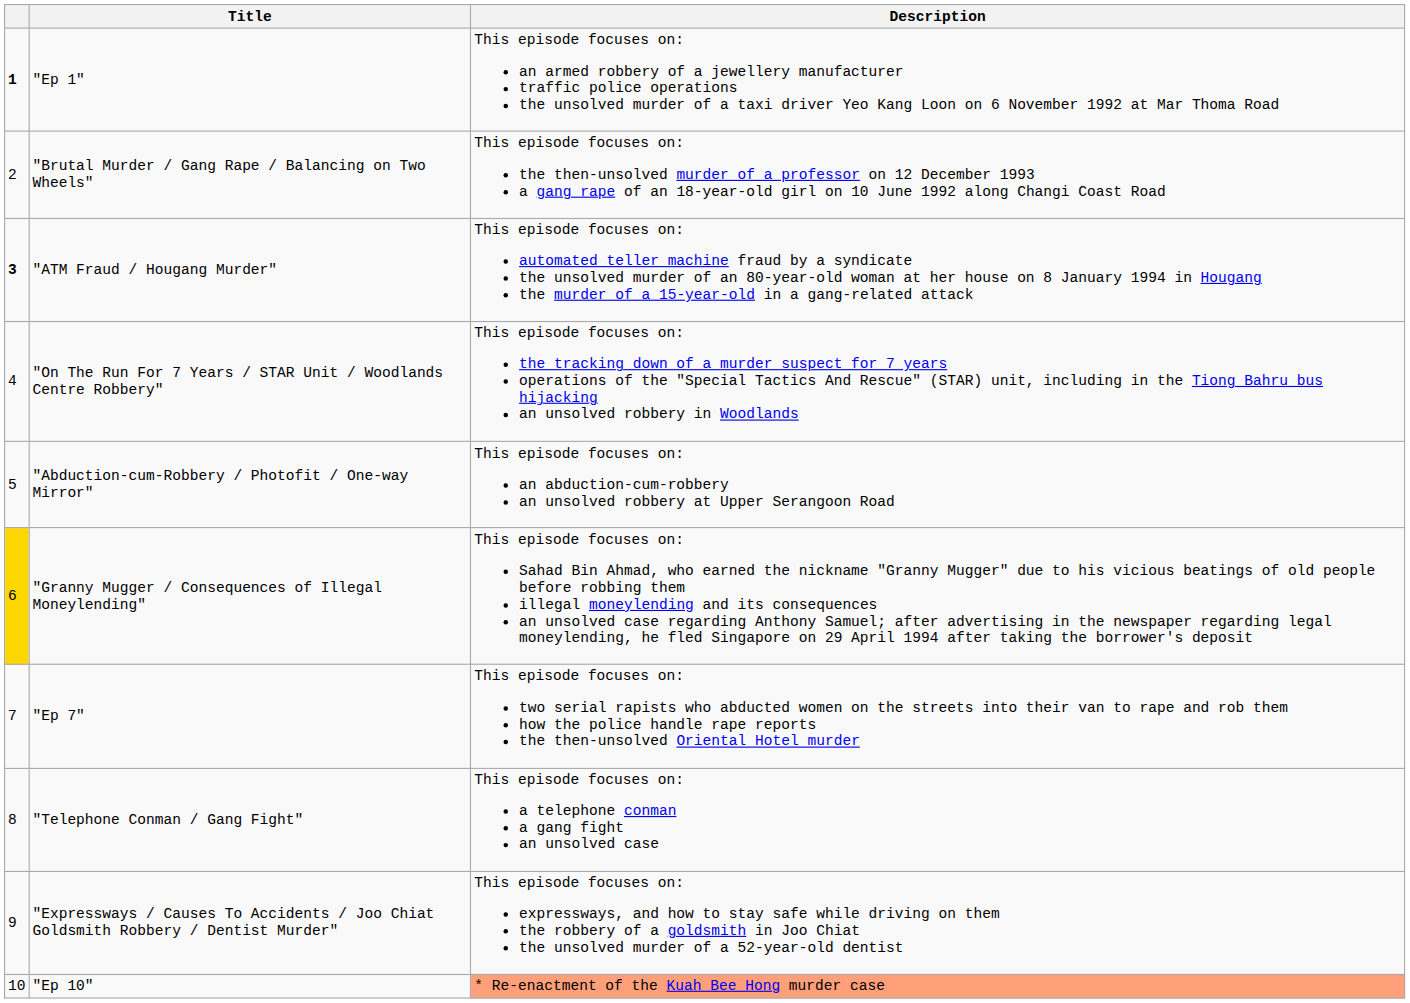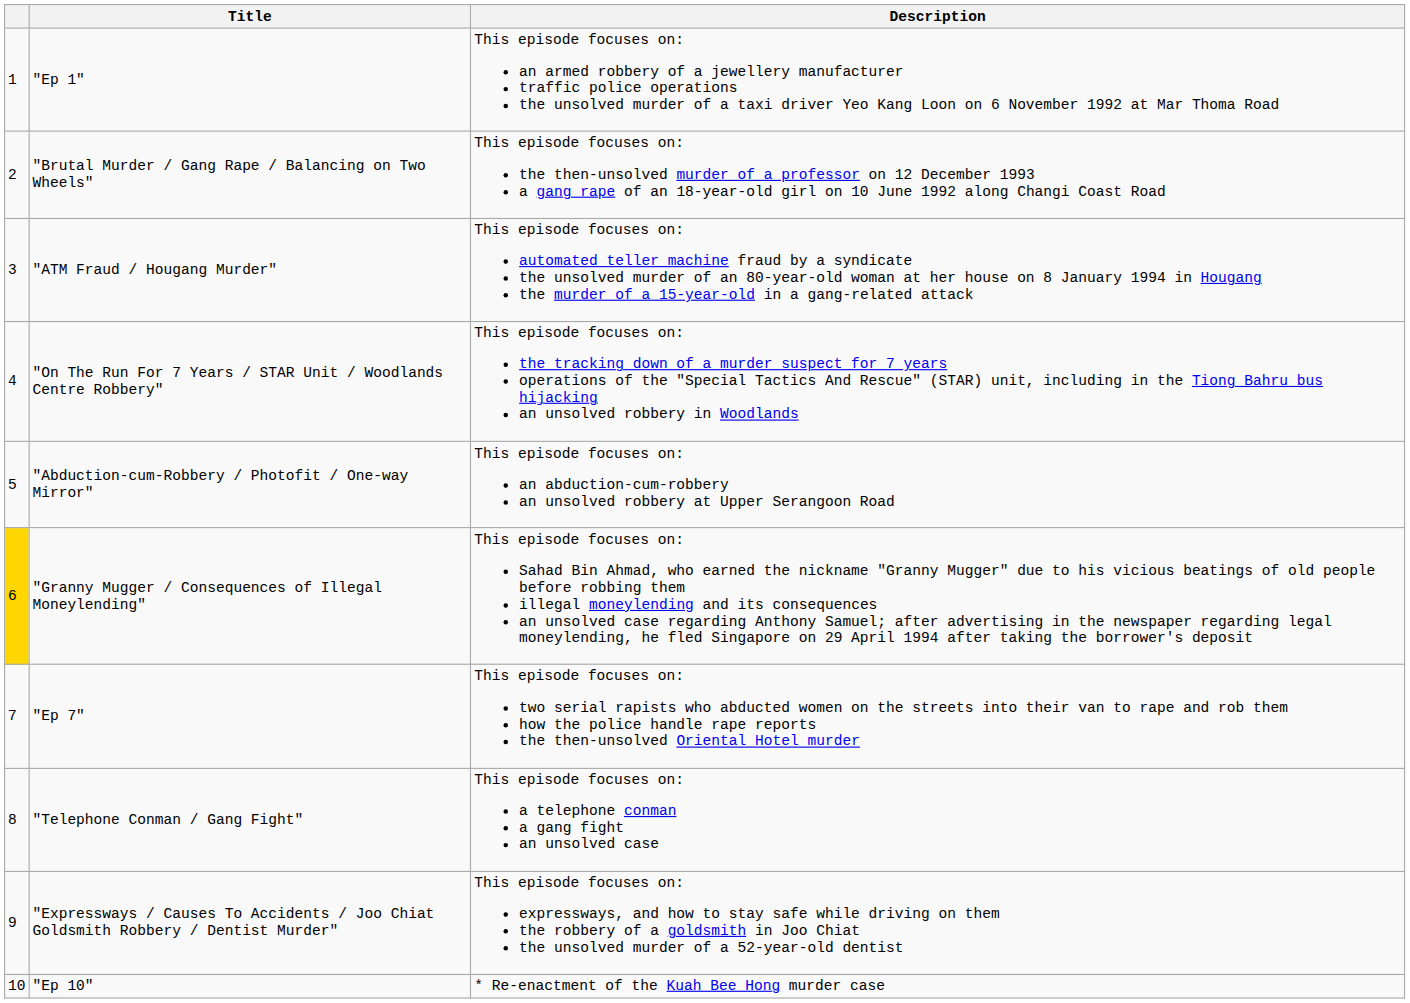(12, 80) bold -> (12, 80) normal
(12, 270) bold -> (12, 270) normal
(680, 986) lightsalmon background -> (680, 986) no background
